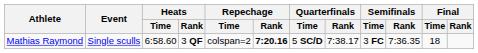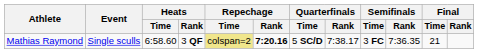(229, 41) no background -> (229, 41) khaki background
(435, 41) 18 -> (435, 41) 21
